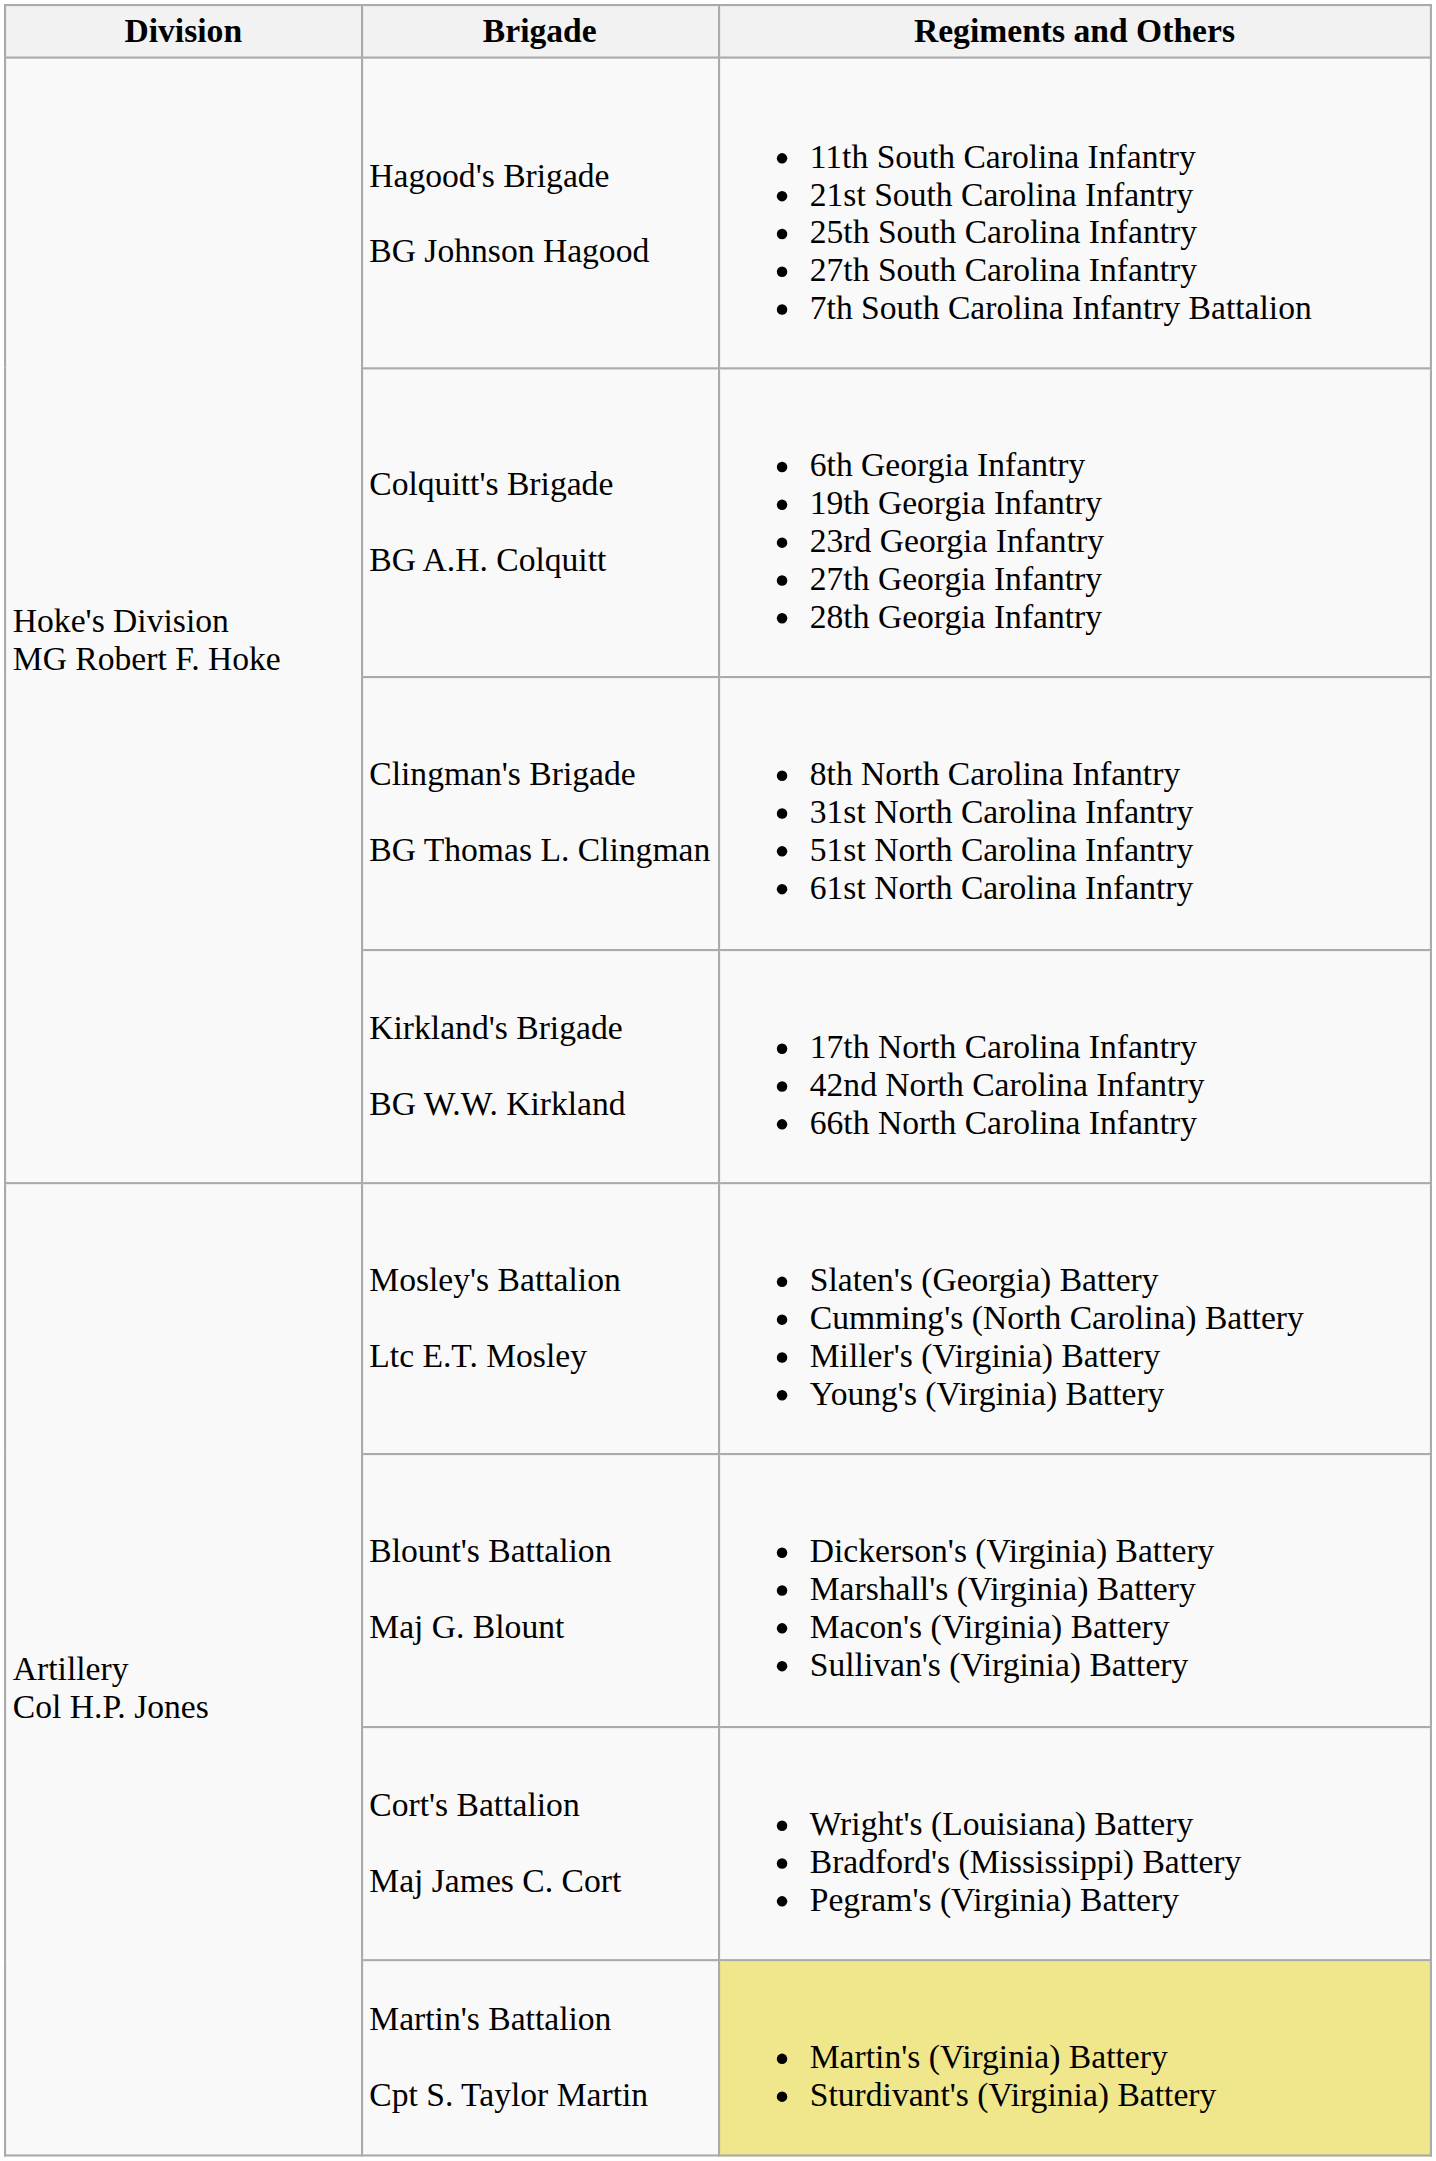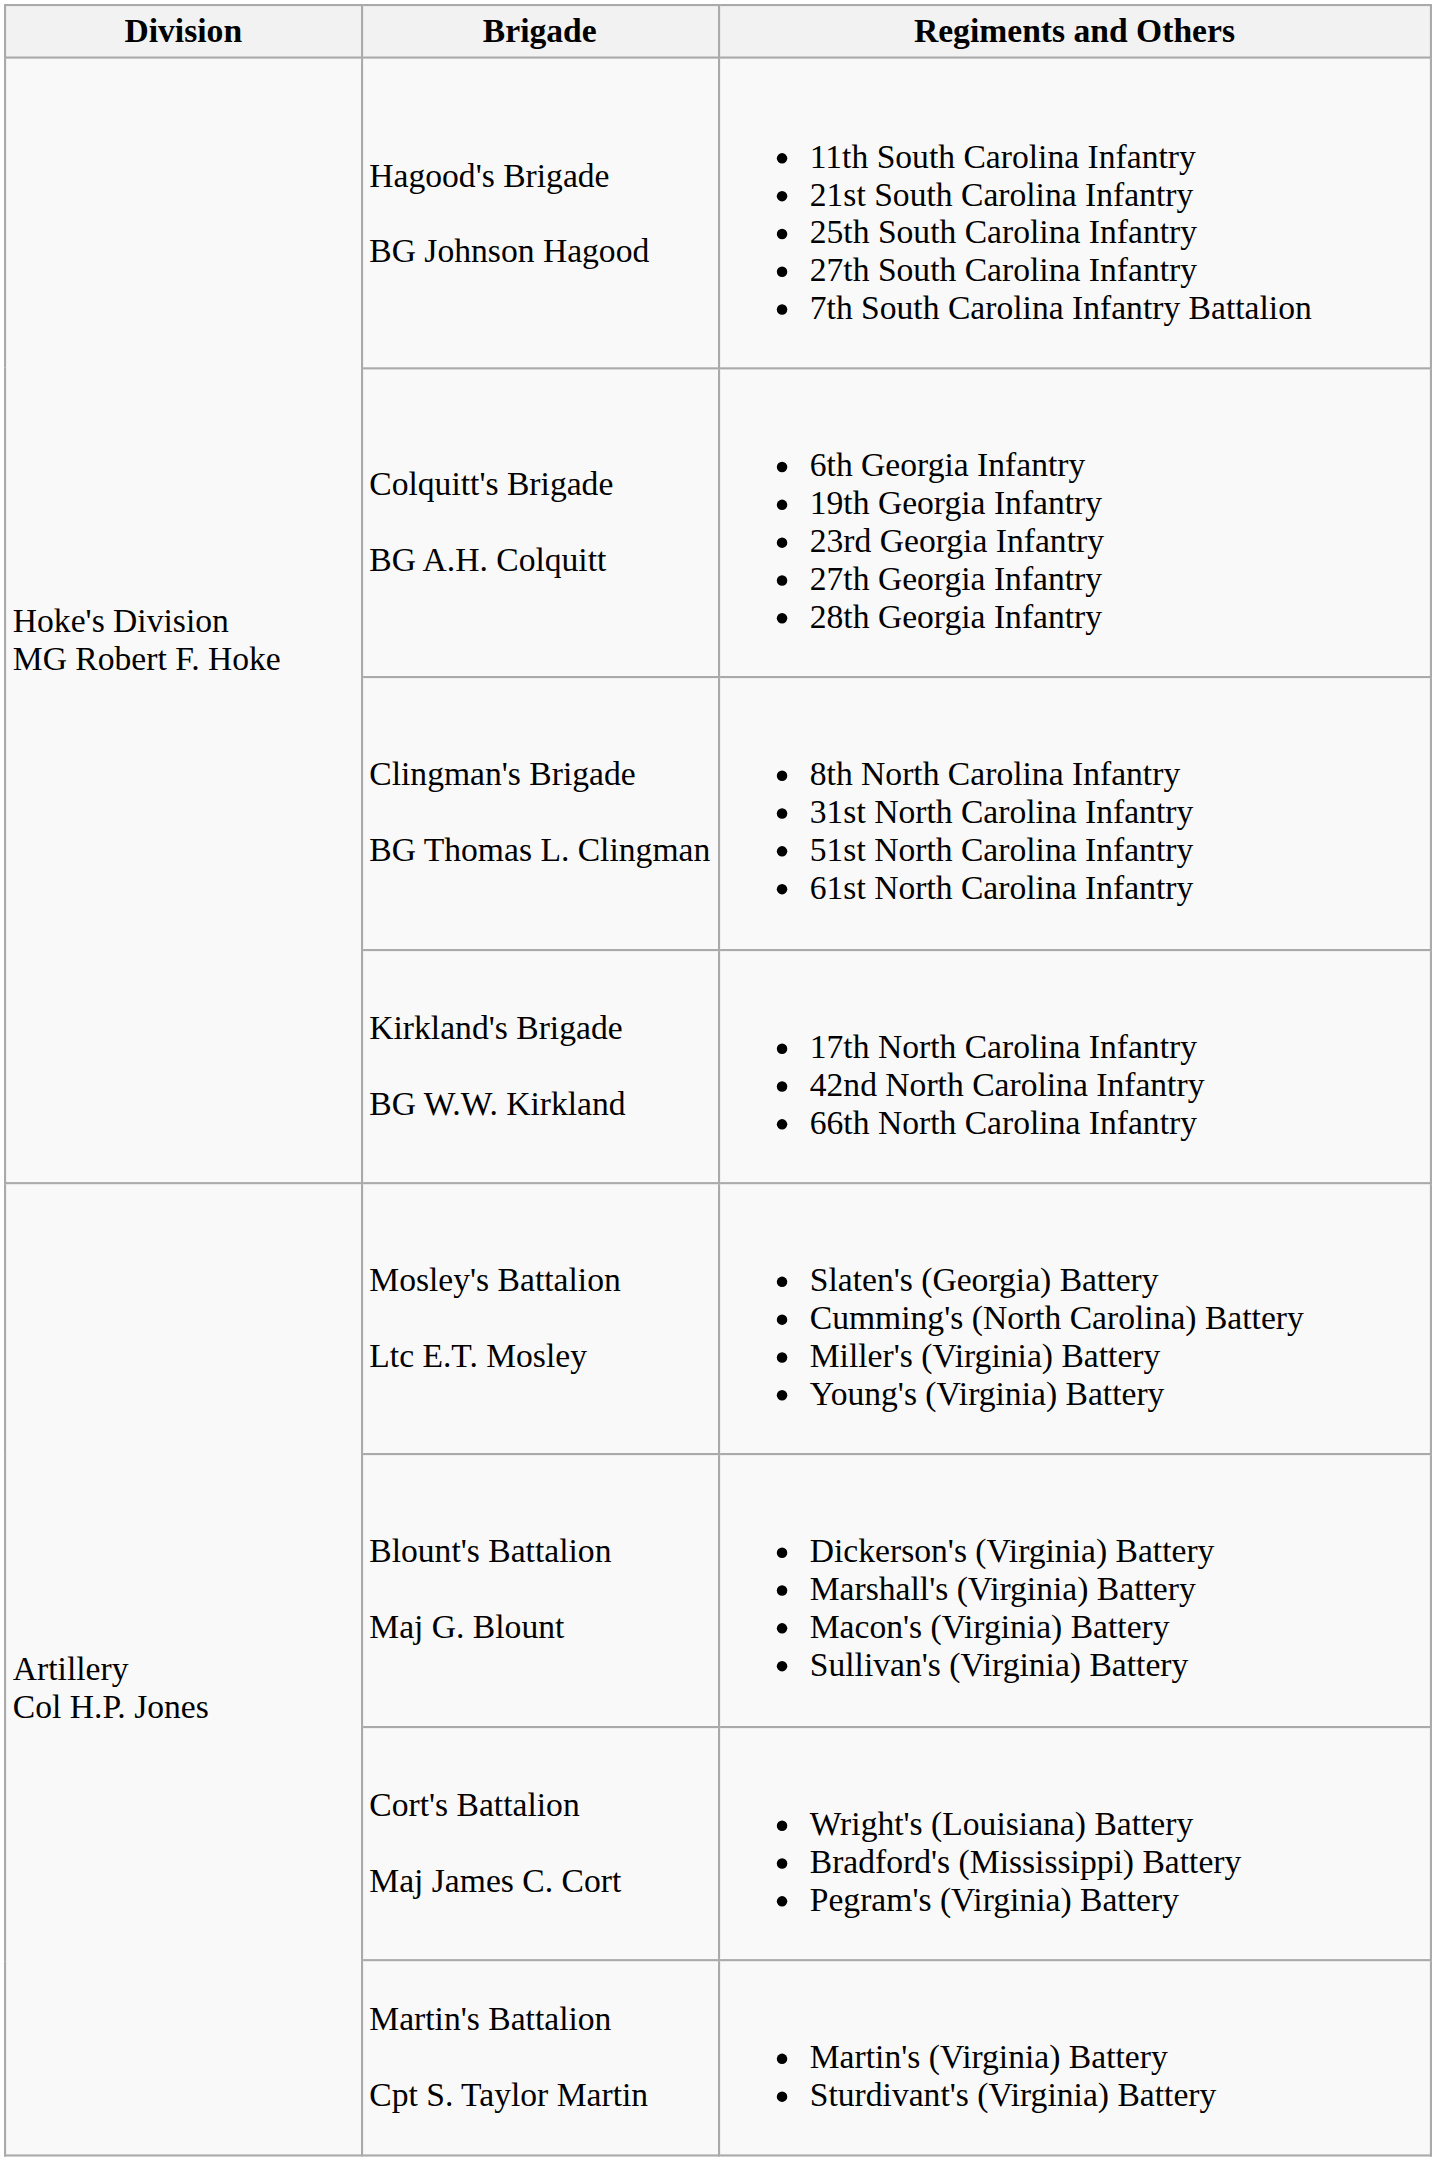(1074, 2077) khaki background -> (1074, 2077) no background
